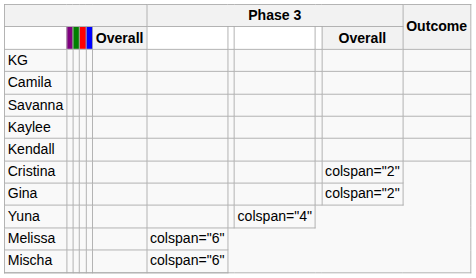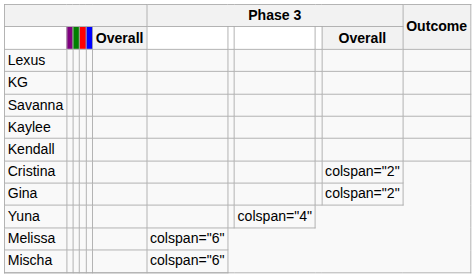+ row: (26, 60)
- row: (30, 82)
